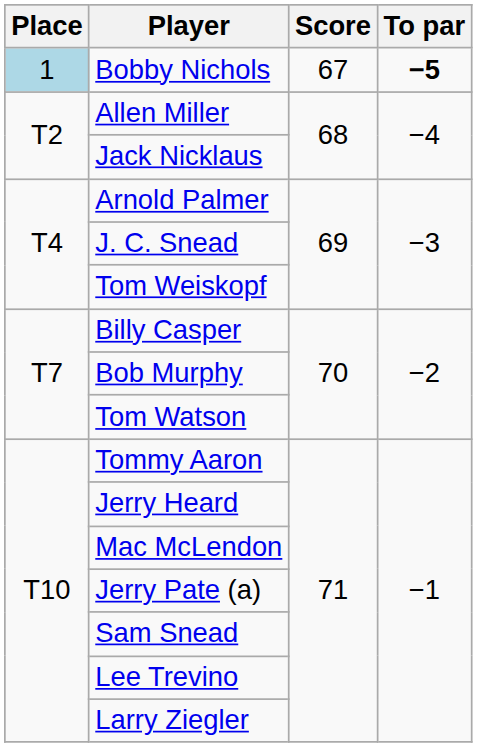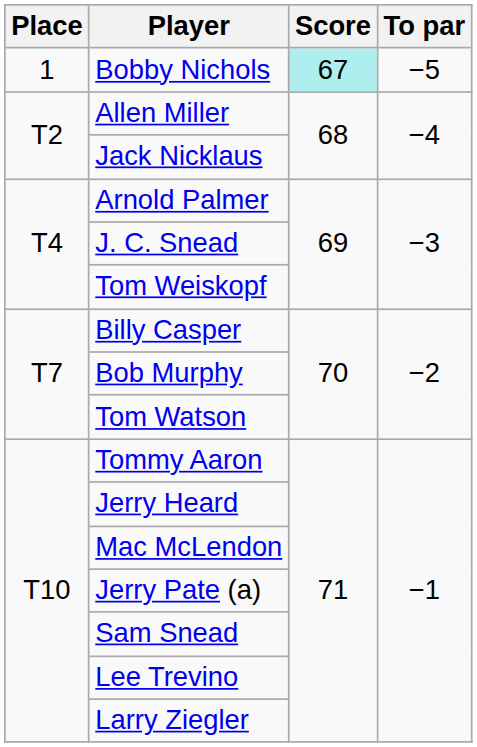(47, 69) lightblue background -> (47, 69) no background
(333, 69) no background -> (333, 69) paleturquoise background
(424, 69) bold -> (424, 69) normal
